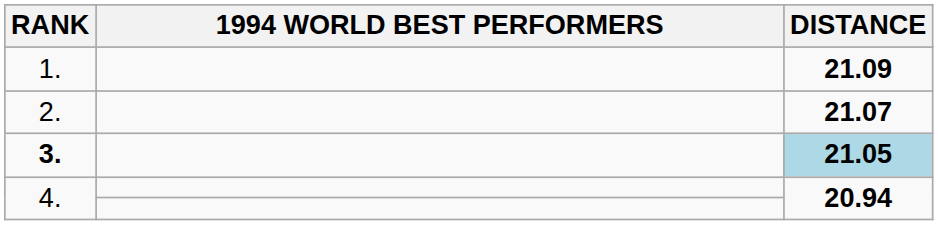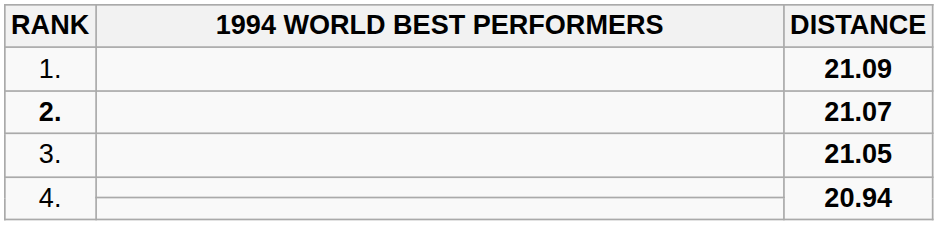(50, 111) normal -> (50, 111) bold
(50, 154) bold -> (50, 154) normal
(858, 154) lightblue background -> (858, 154) no background
